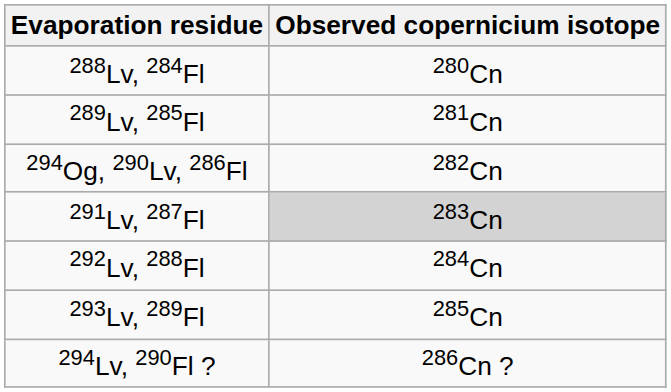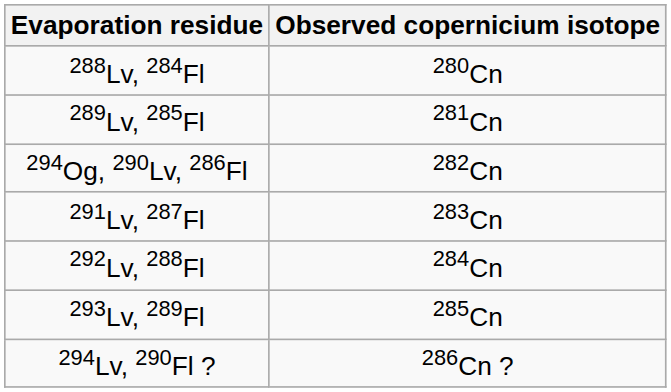(468, 216) lightgrey background -> (468, 216) no background
